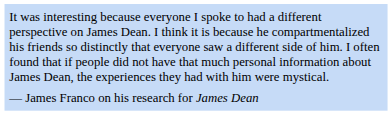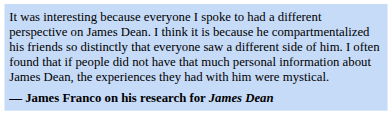(134, 98) normal -> (141, 98) bold
